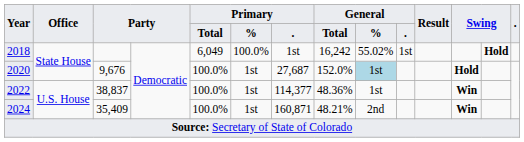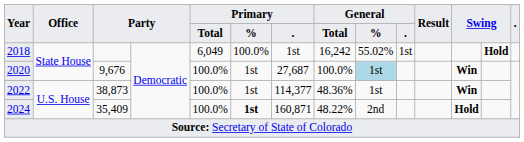(335, 71) 152.0% -> (335, 71) 100.0%
(467, 71) Hold -> (467, 71) Win
(112, 90) 38,837 -> (112, 90) 38,873
(251, 109) normal -> (251, 109) bold
(335, 109) 48.21% -> (335, 109) 48.22%
(467, 109) Win -> (467, 109) Hold
